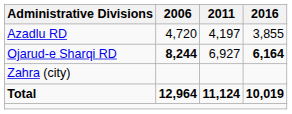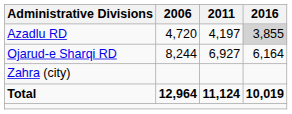(268, 34) no background -> (268, 34) lightgrey background
(181, 53) bold -> (181, 53) normal
(268, 53) bold -> (268, 53) normal
